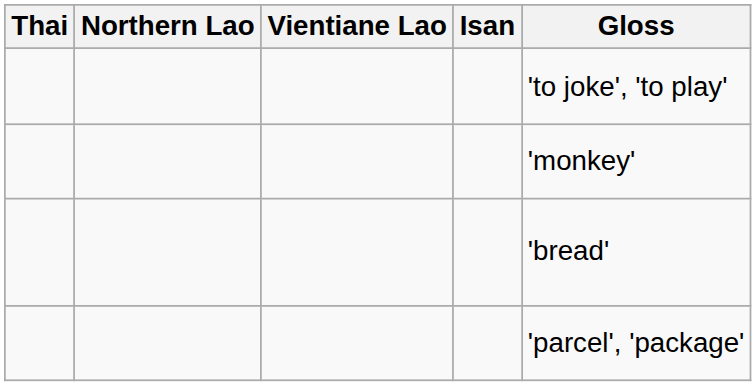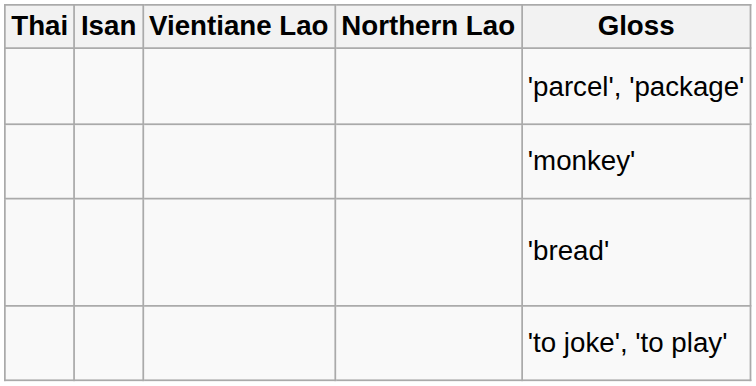columns swapped: (487, 26) <-> (168, 26)
(628, 85) 'to joke', 'to play' -> (636, 85) 'parcel', 'package'
(636, 342) 'parcel', 'package' -> (628, 342) 'to joke', 'to play'
